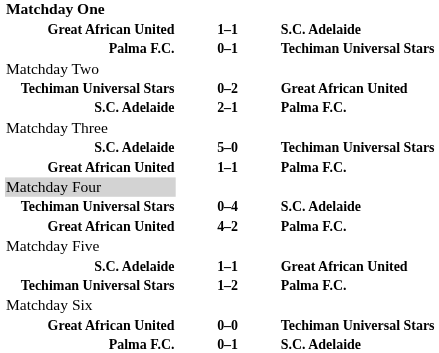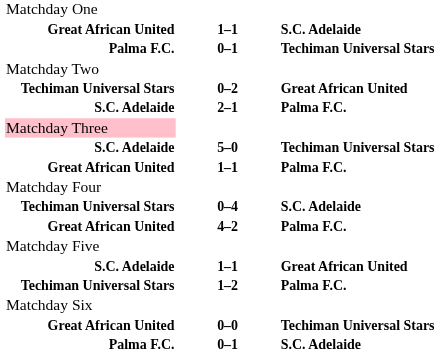(55, 9) bold -> (52, 9) normal
(57, 127) no background -> (57, 127) pink background
(54, 187) lightgrey background -> (54, 187) no background
